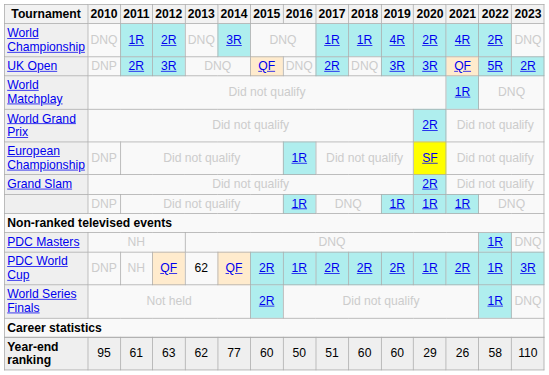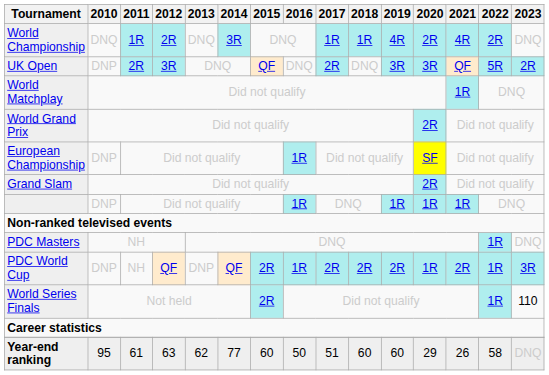(201, 268) 62 -> (201, 268) DNP
(528, 301) DNQ -> (528, 301) 110
(528, 353) 110 -> (528, 353) DNQ
